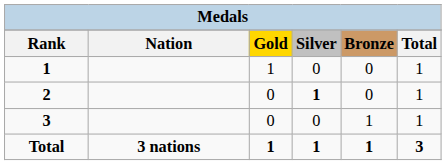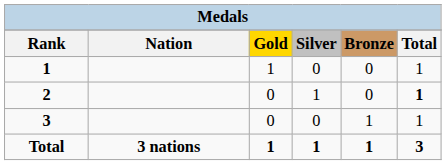(316, 95) bold -> (316, 95) normal
(419, 95) normal -> (419, 95) bold
